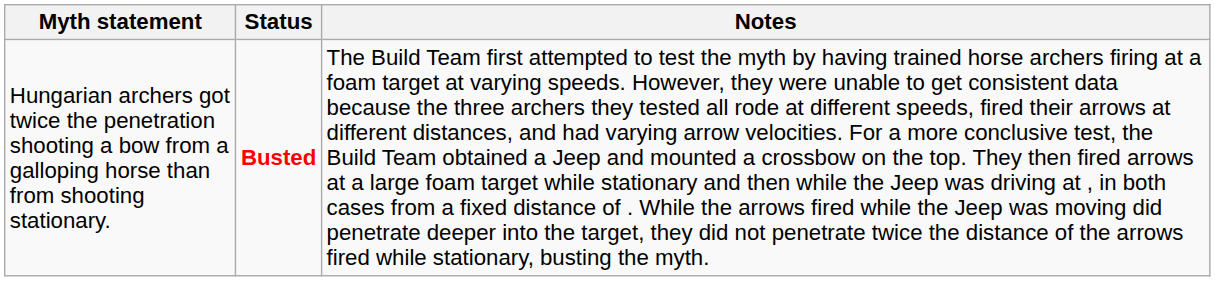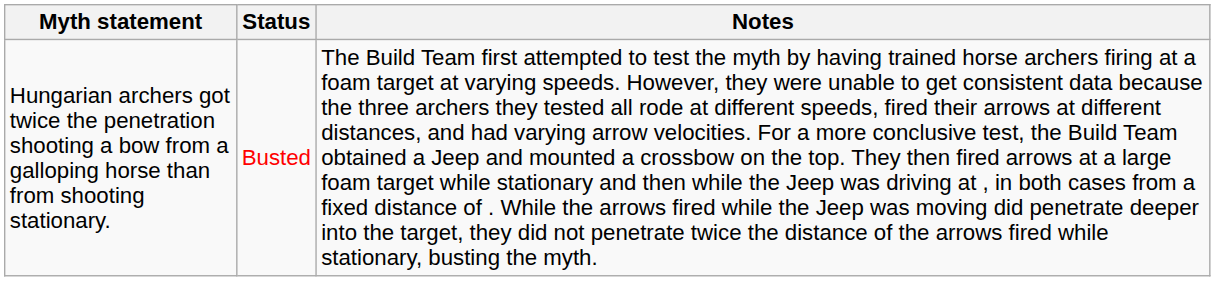(279, 157) bold -> (276, 157) normal
